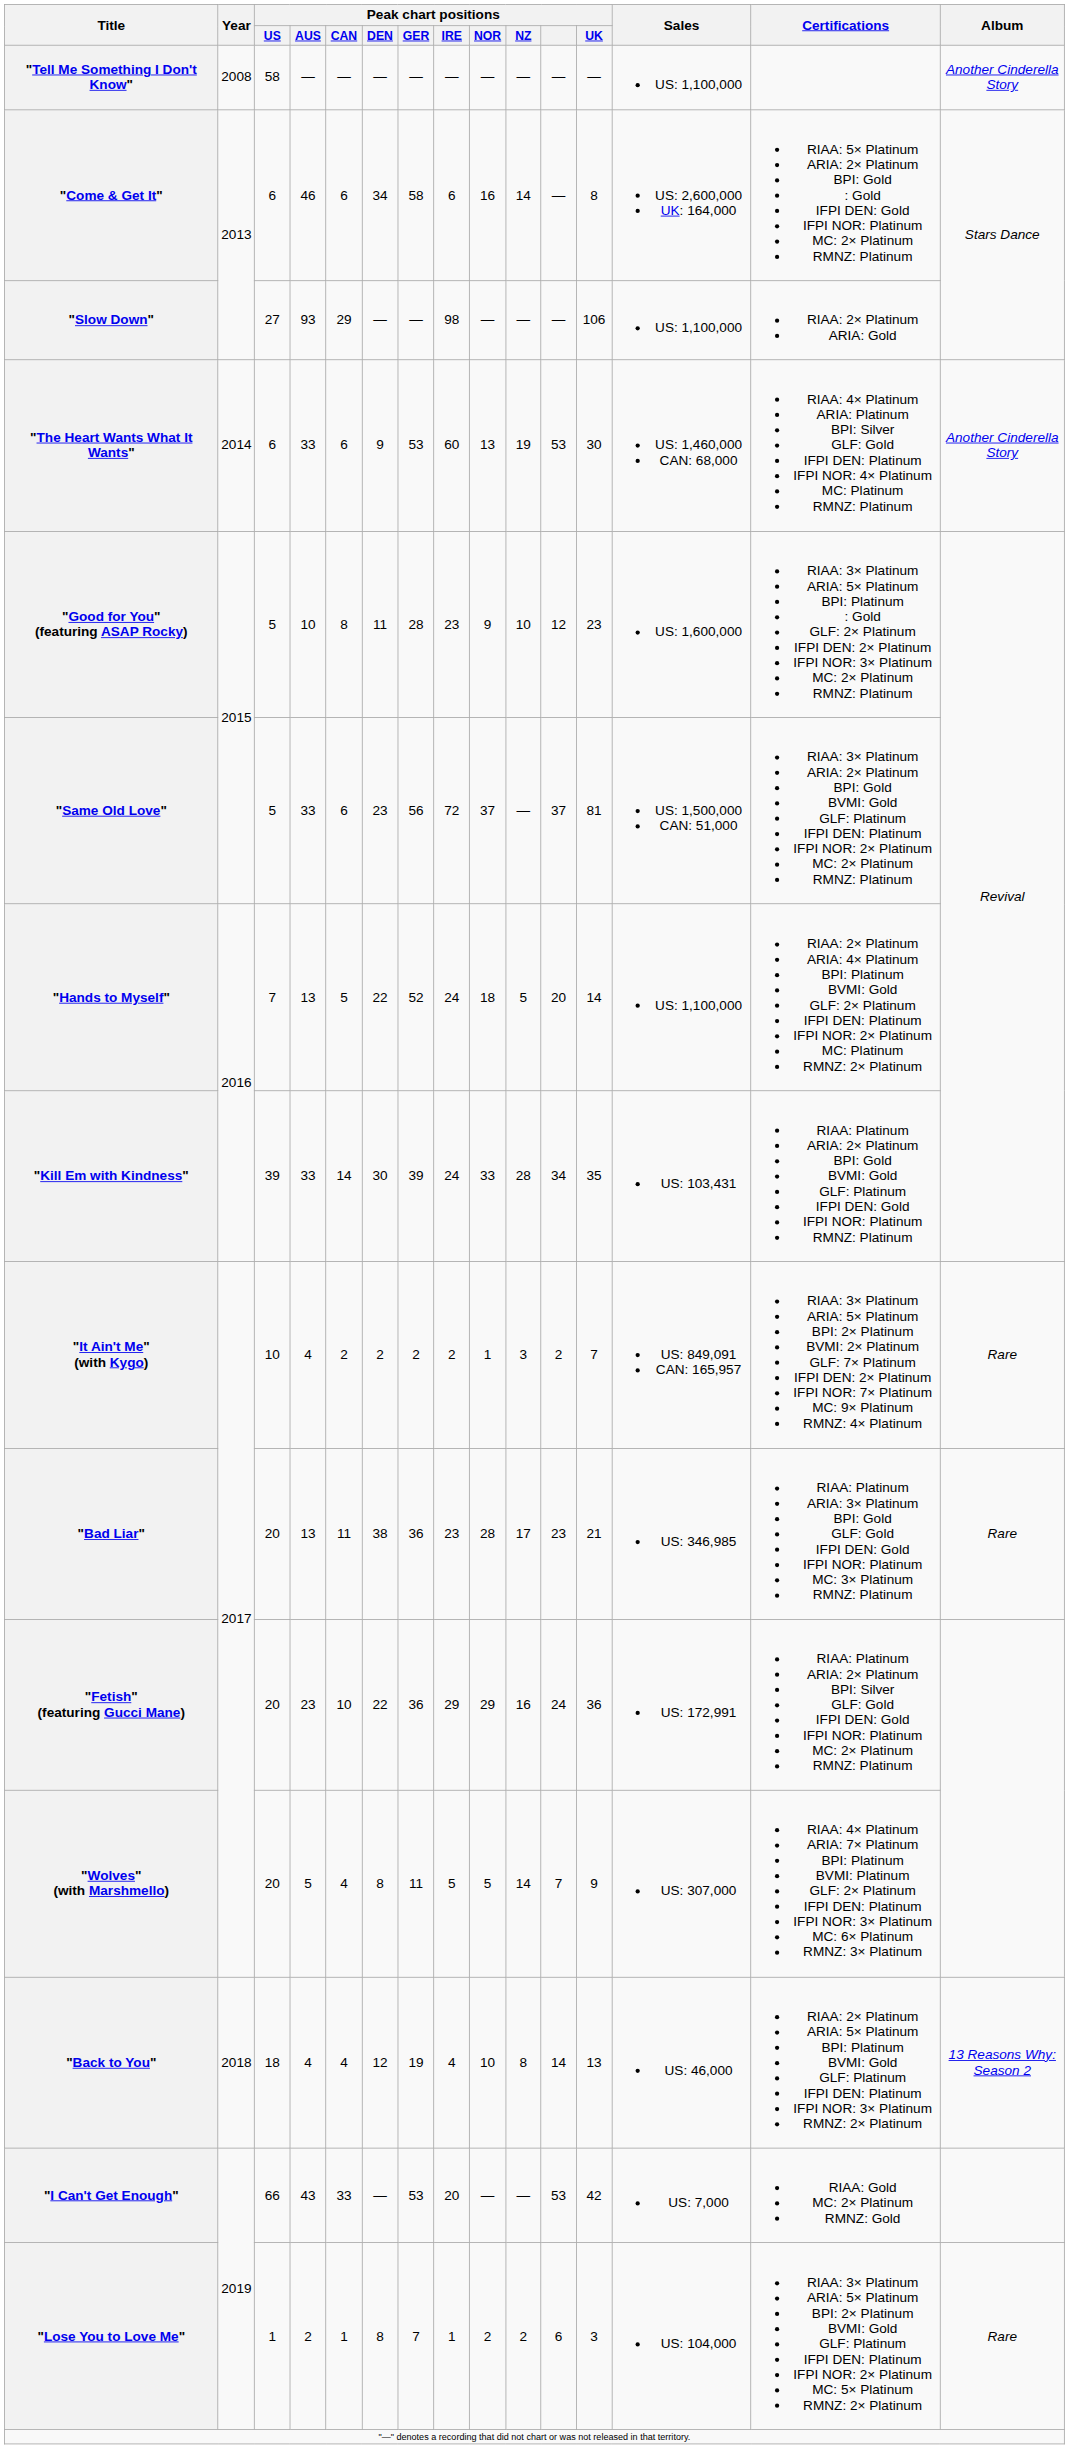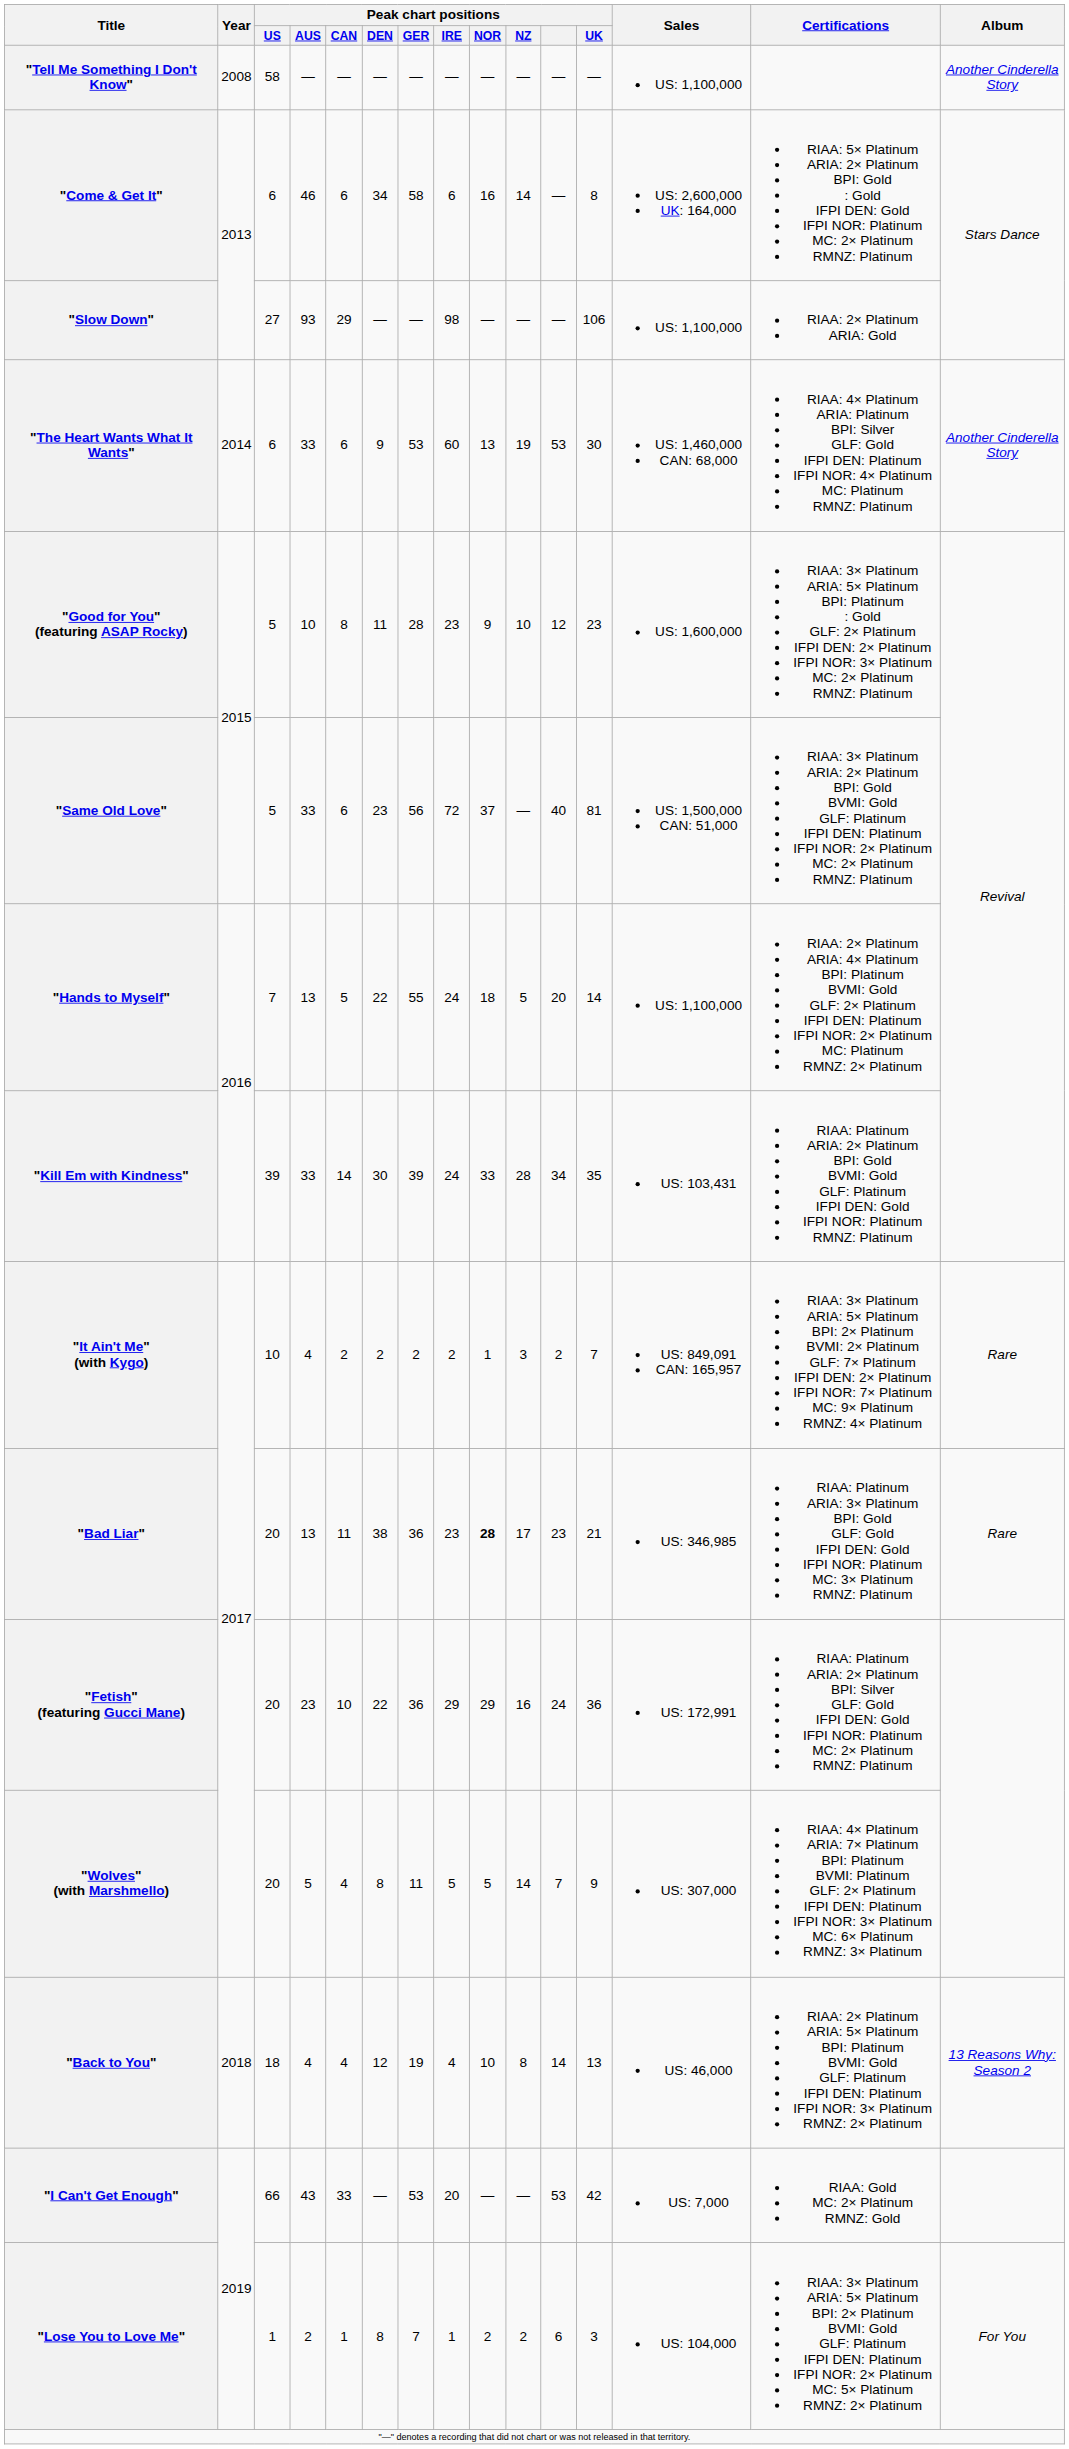(559, 810) 37 -> (559, 810) 40
(416, 997) 52 -> (416, 997) 55
(488, 1533) normal -> (488, 1533) bold
(1002, 2336) Rare -> (1002, 2336) For You
